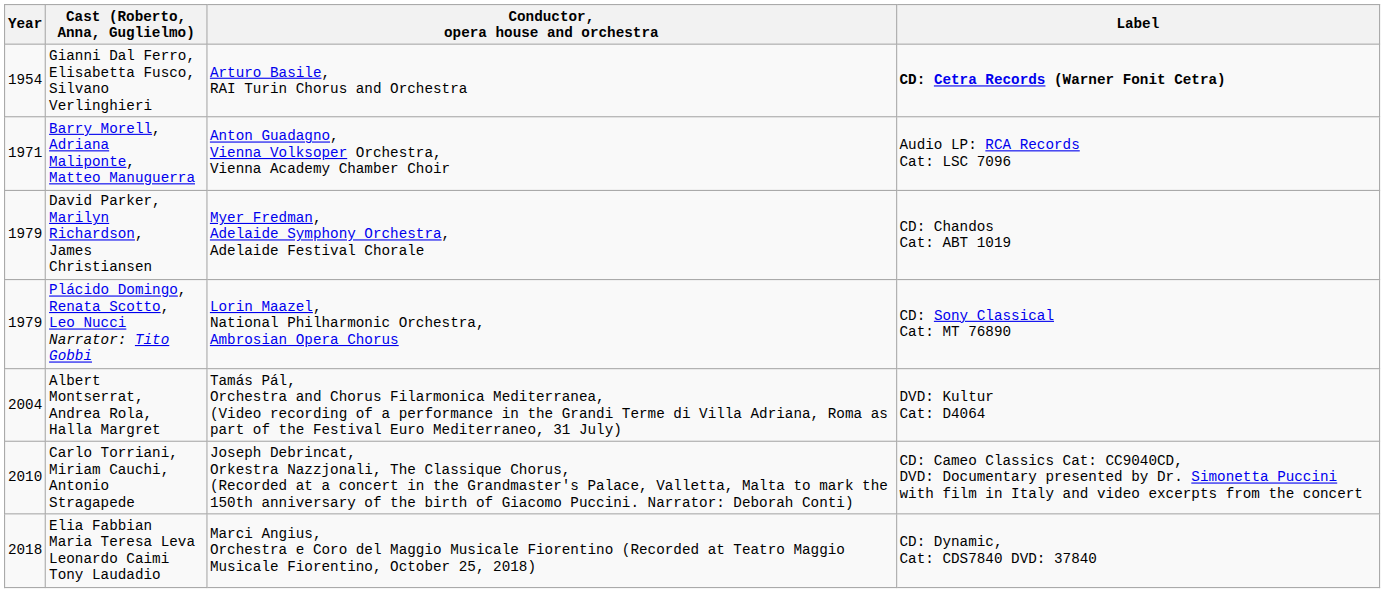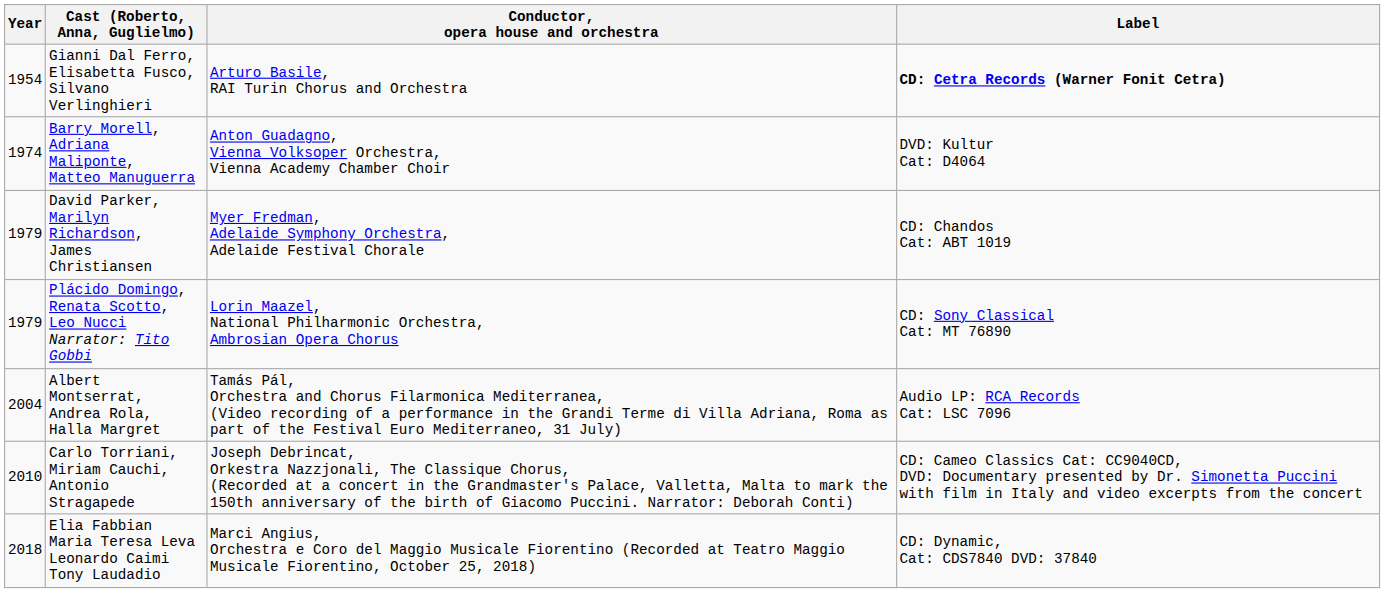(25, 154) 1971 -> (25, 154) 1974
(990, 154) Audio LP: RCA Records Cat: LSC 7096 -> (947, 154) DVD: Kultur Cat: D4064
(947, 405) DVD: Kultur Cat: D4064 -> (990, 405) Audio LP: RCA Records Cat: LSC 7096
